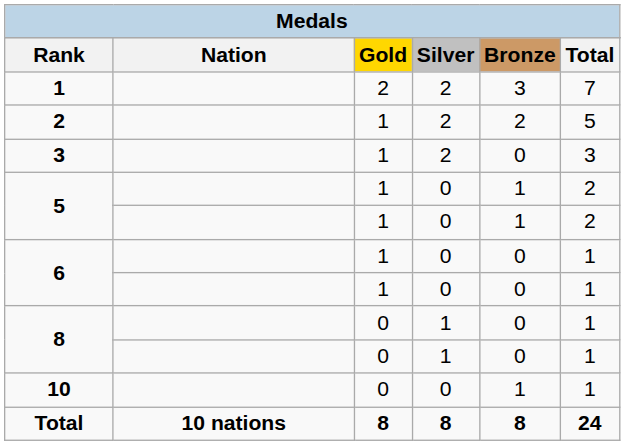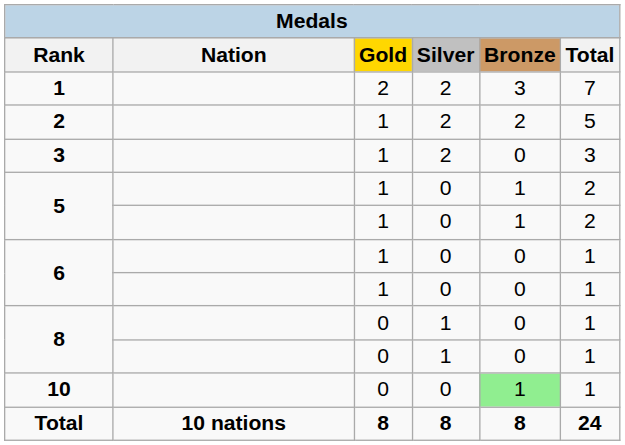(520, 389) no background -> (520, 389) lightgreen background
